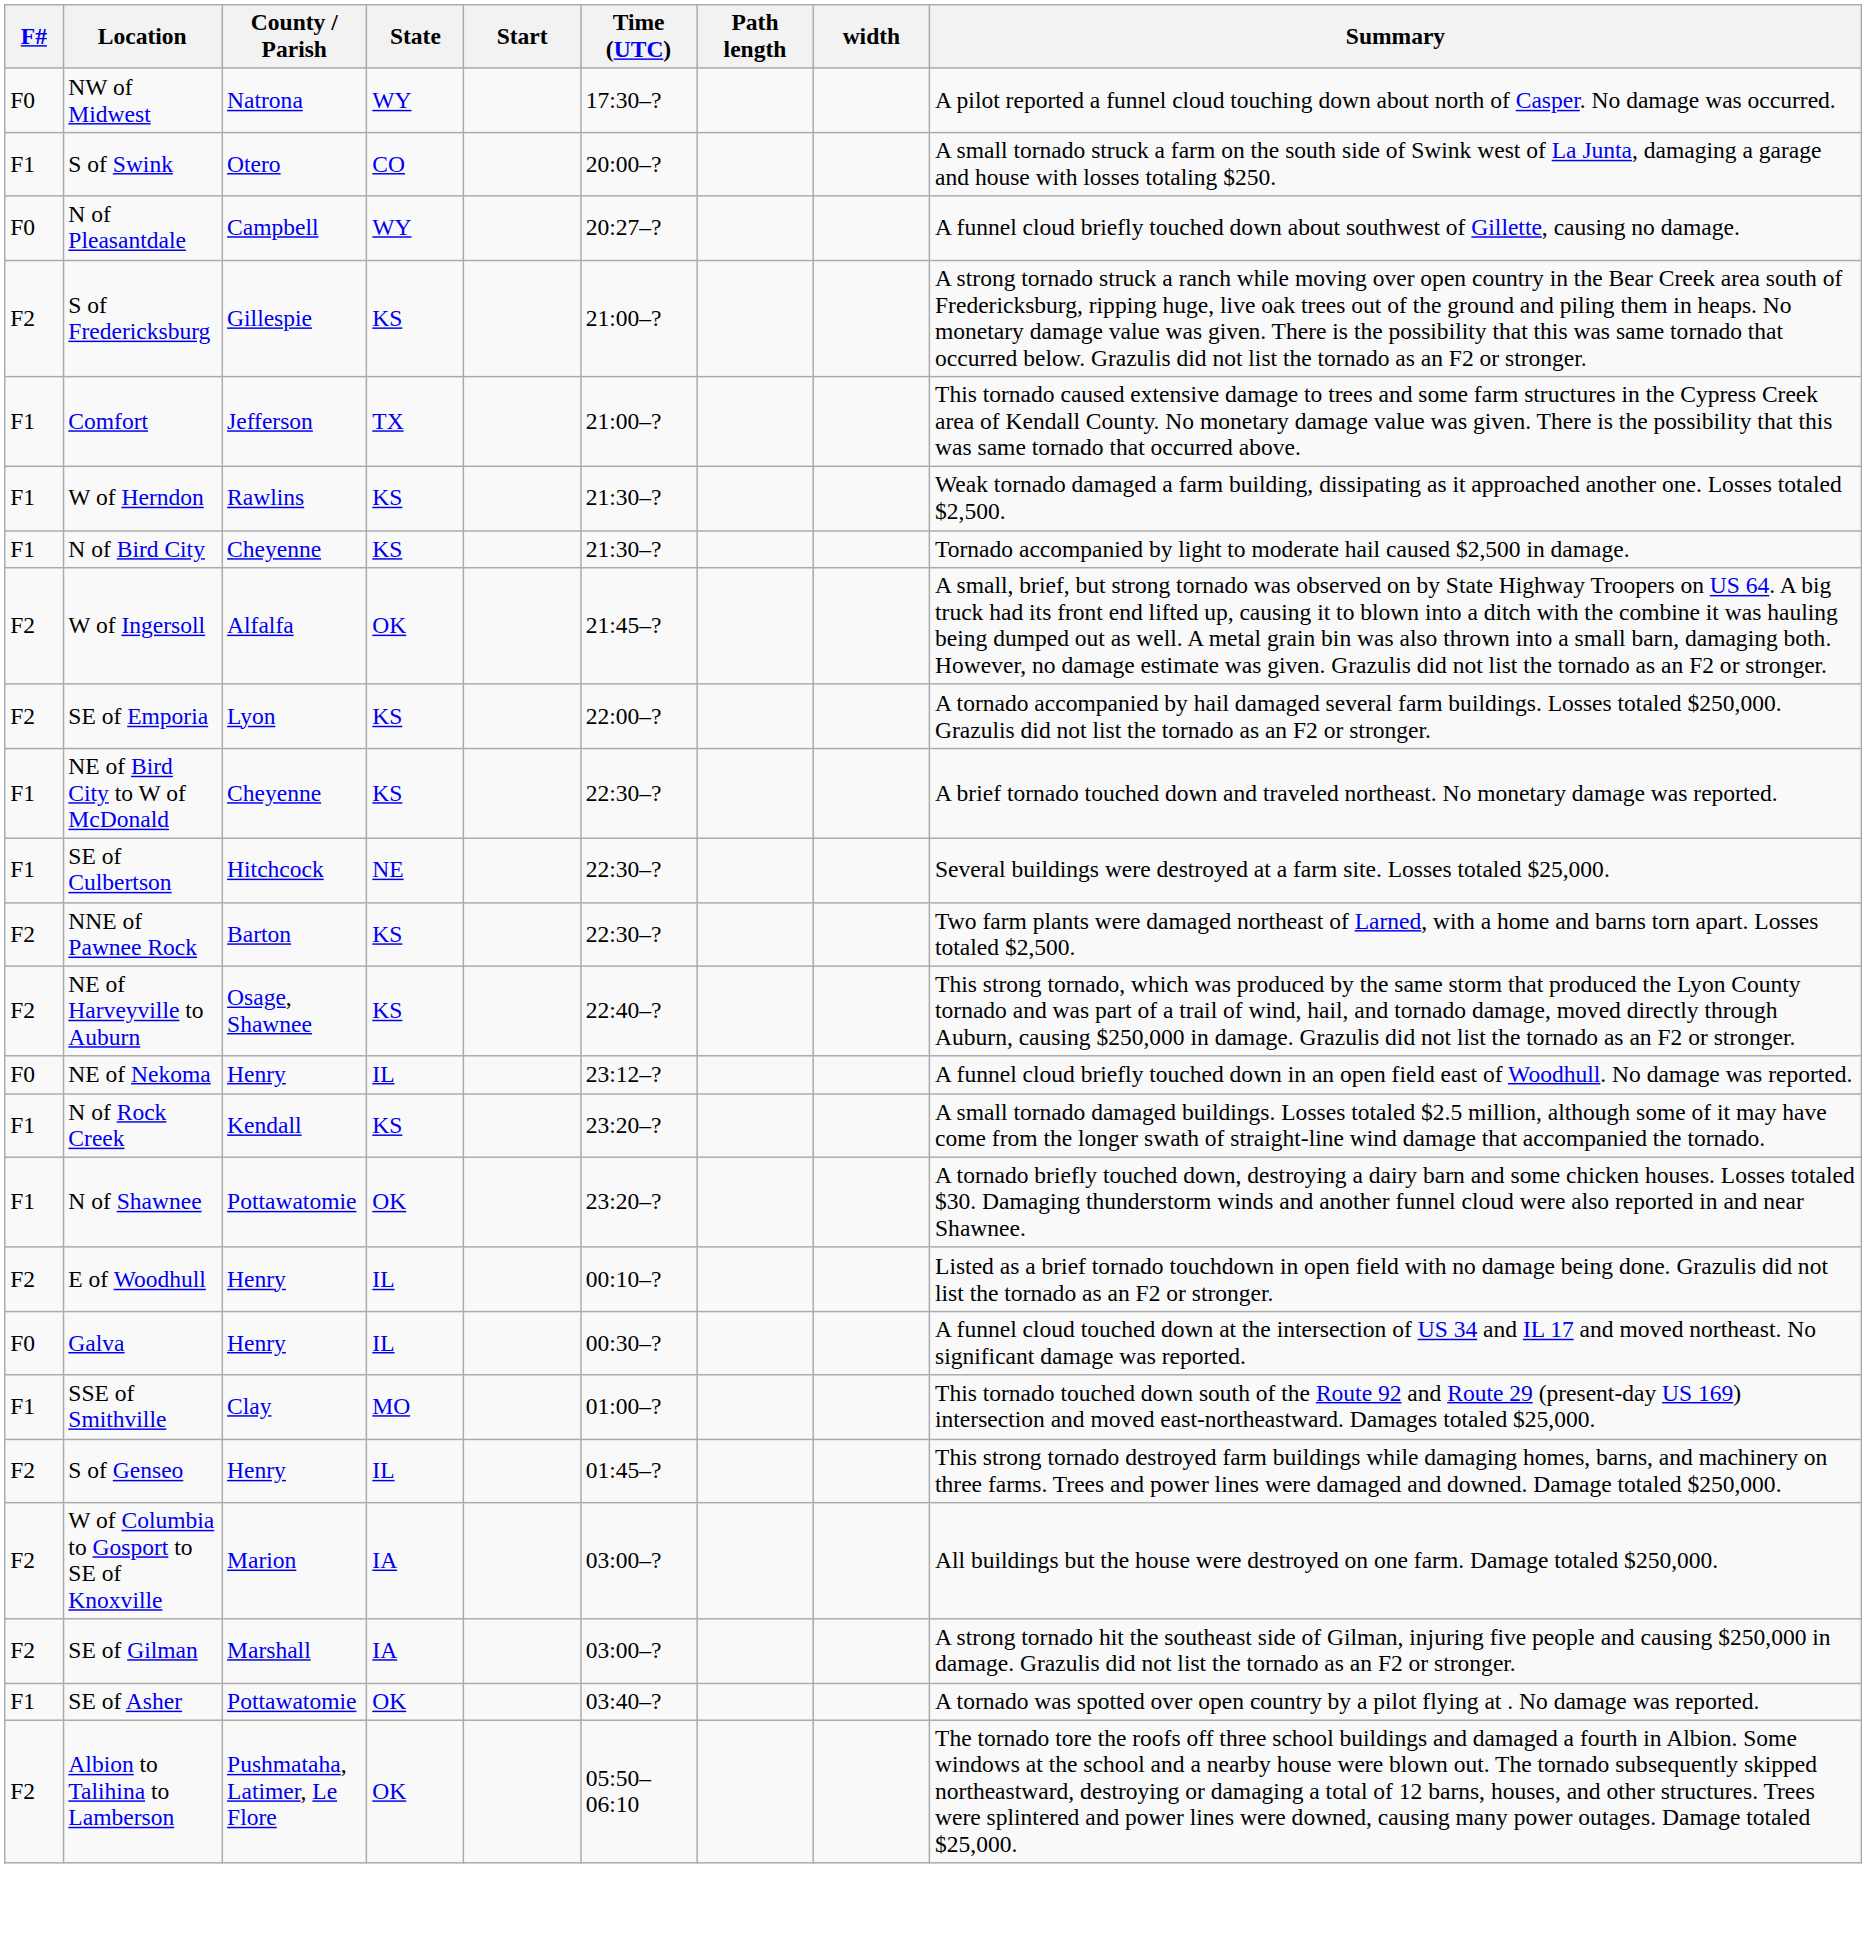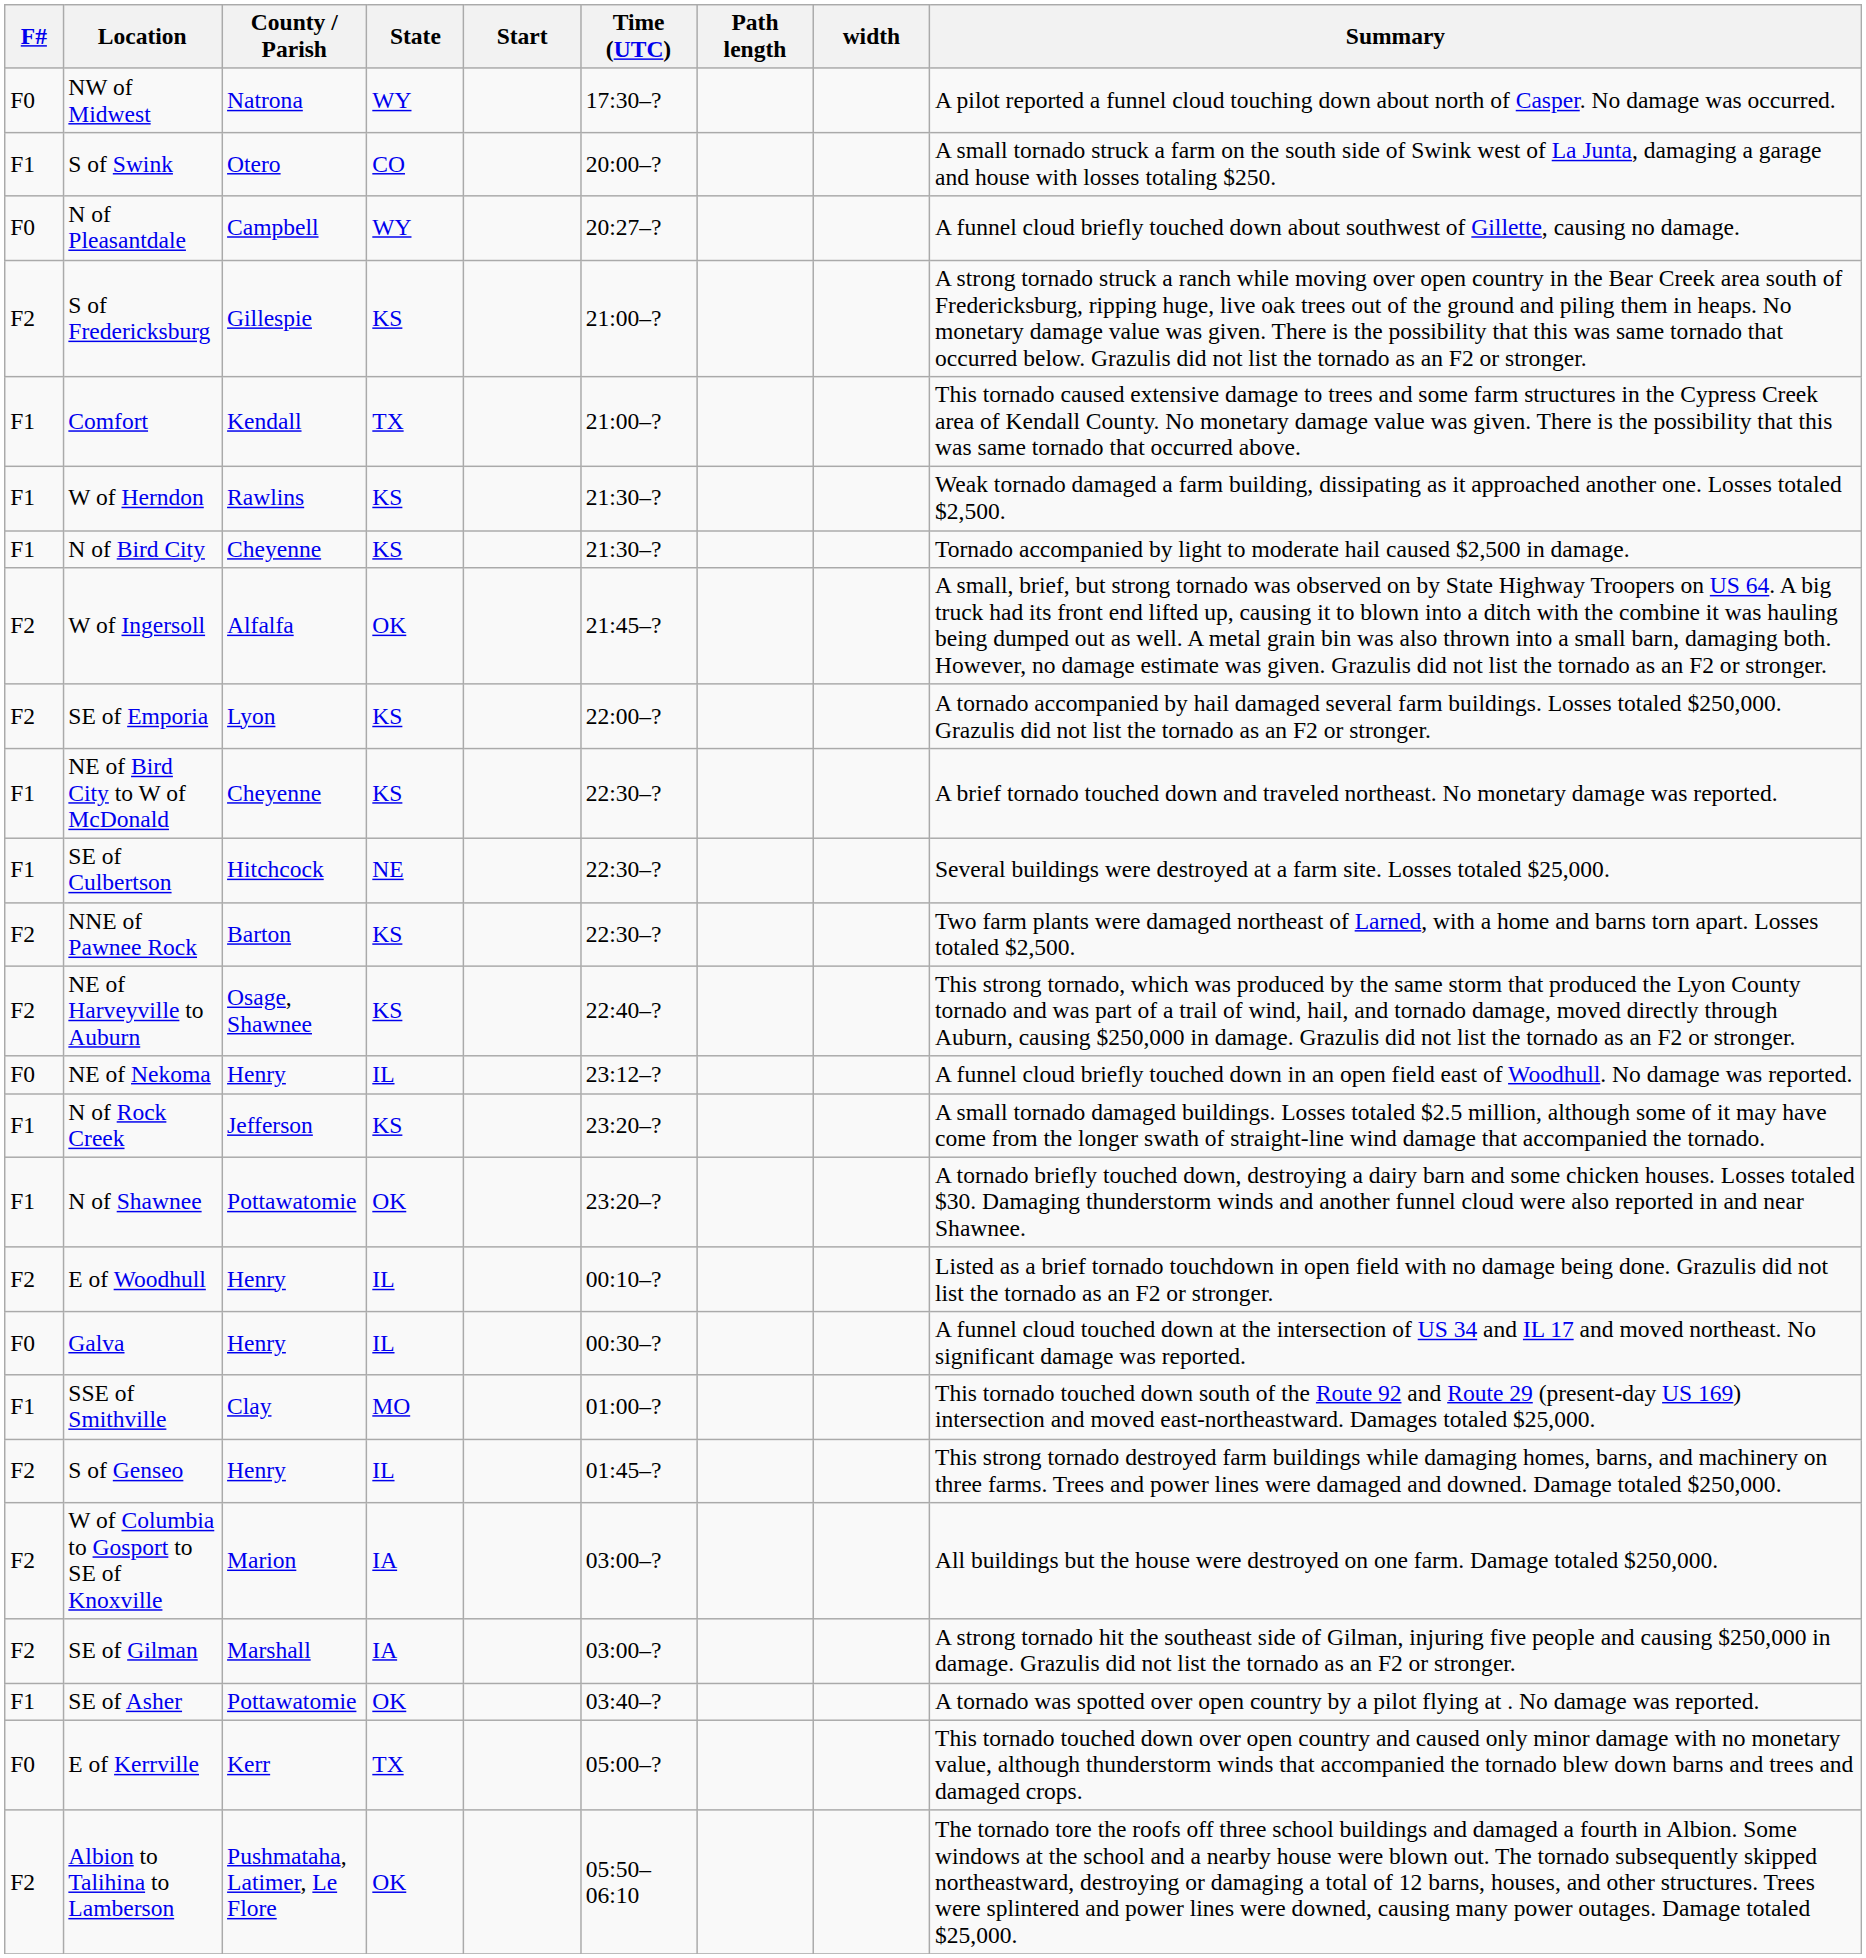(270, 421) Jefferson -> (264, 421) Kendall
(264, 1125) Kendall -> (270, 1125) Jefferson
+ row: (134, 1765)
